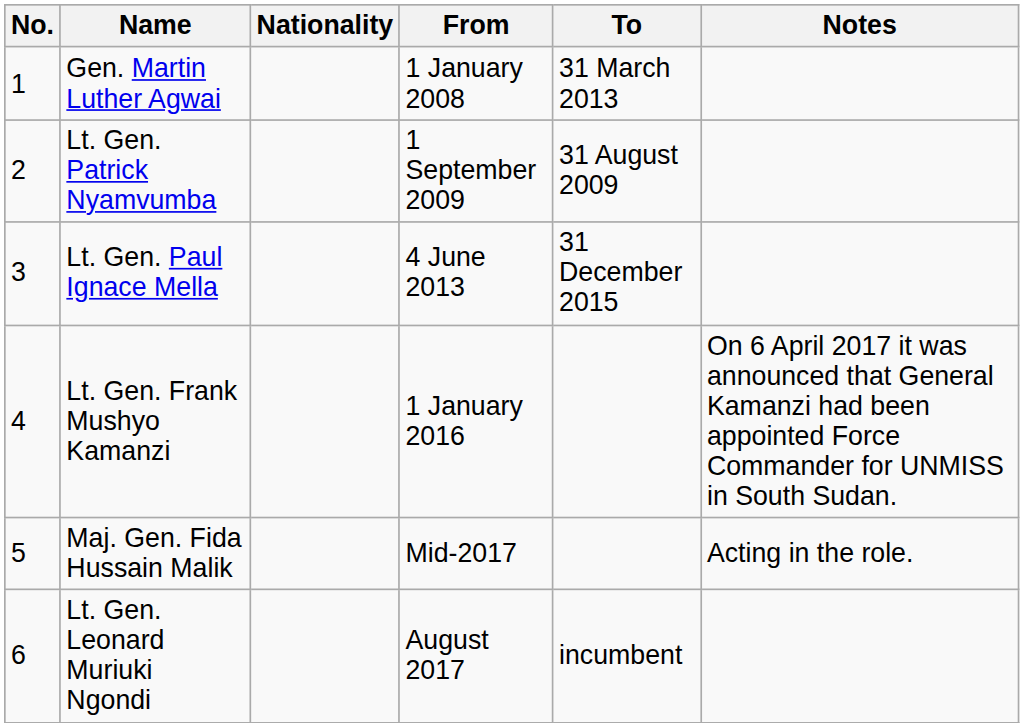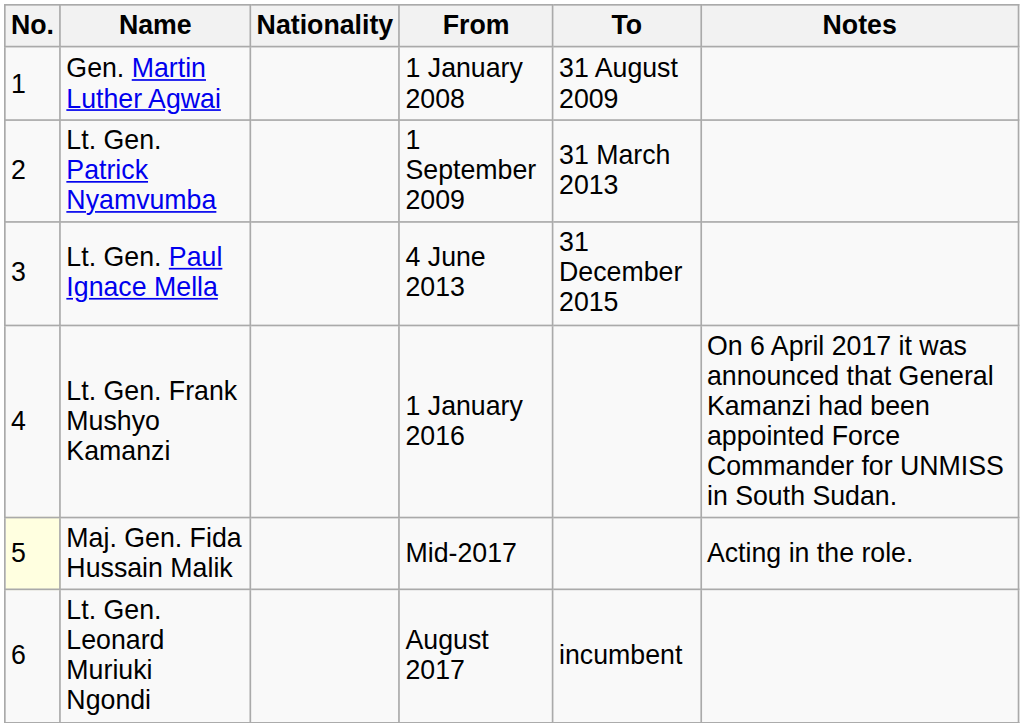(615, 83) 31 March 2013 -> (618, 83) 31 August 2009
(618, 170) 31 August 2009 -> (615, 170) 31 March 2013
(18, 553) no background -> (18, 553) lightyellow background
